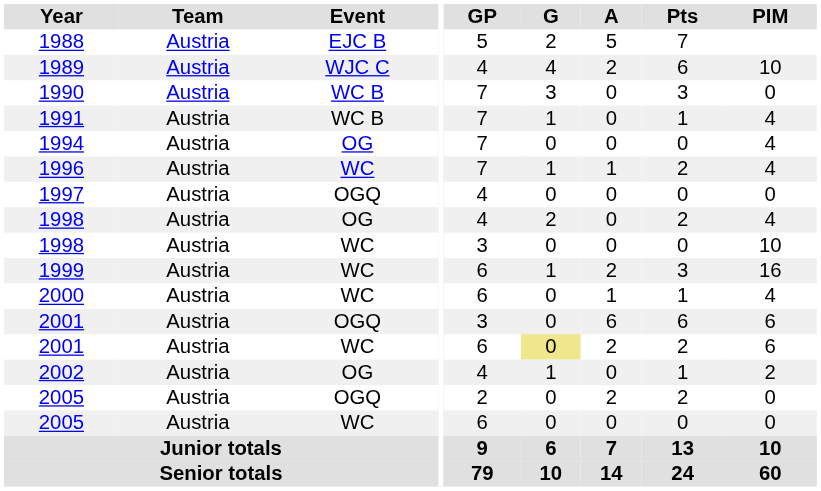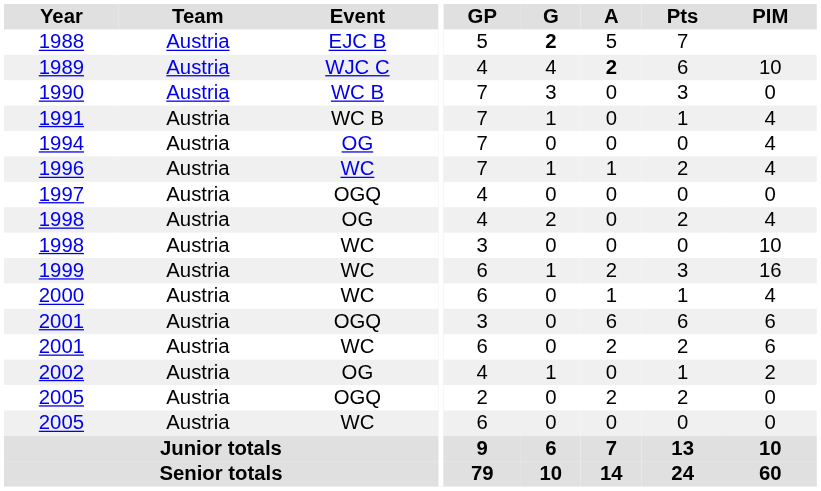(551, 41) normal -> (551, 41) bold
(611, 67) normal -> (611, 67) bold
(551, 346) khaki background -> (551, 346) no background
